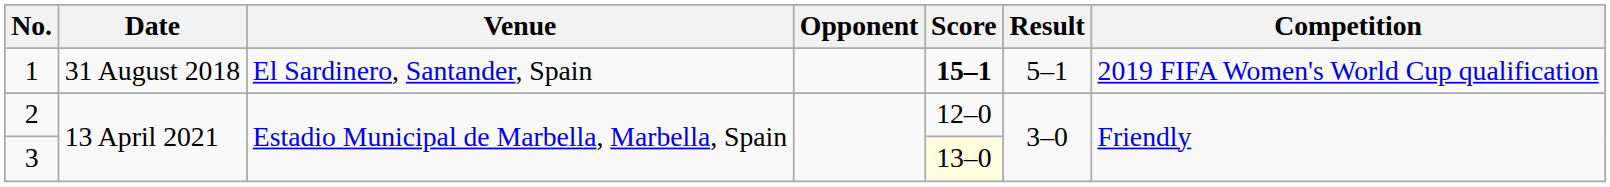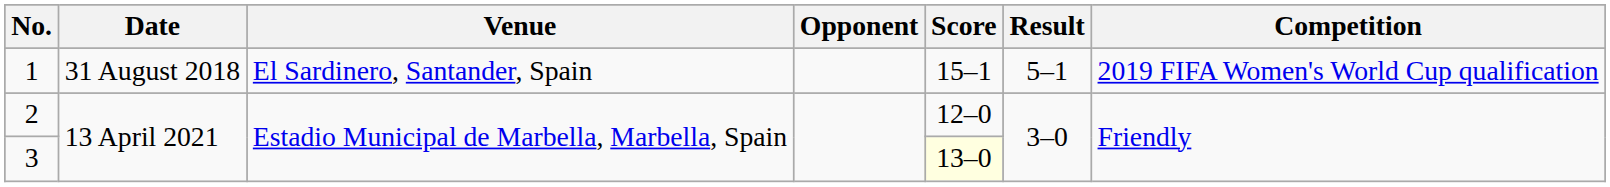(964, 70) bold -> (964, 70) normal
